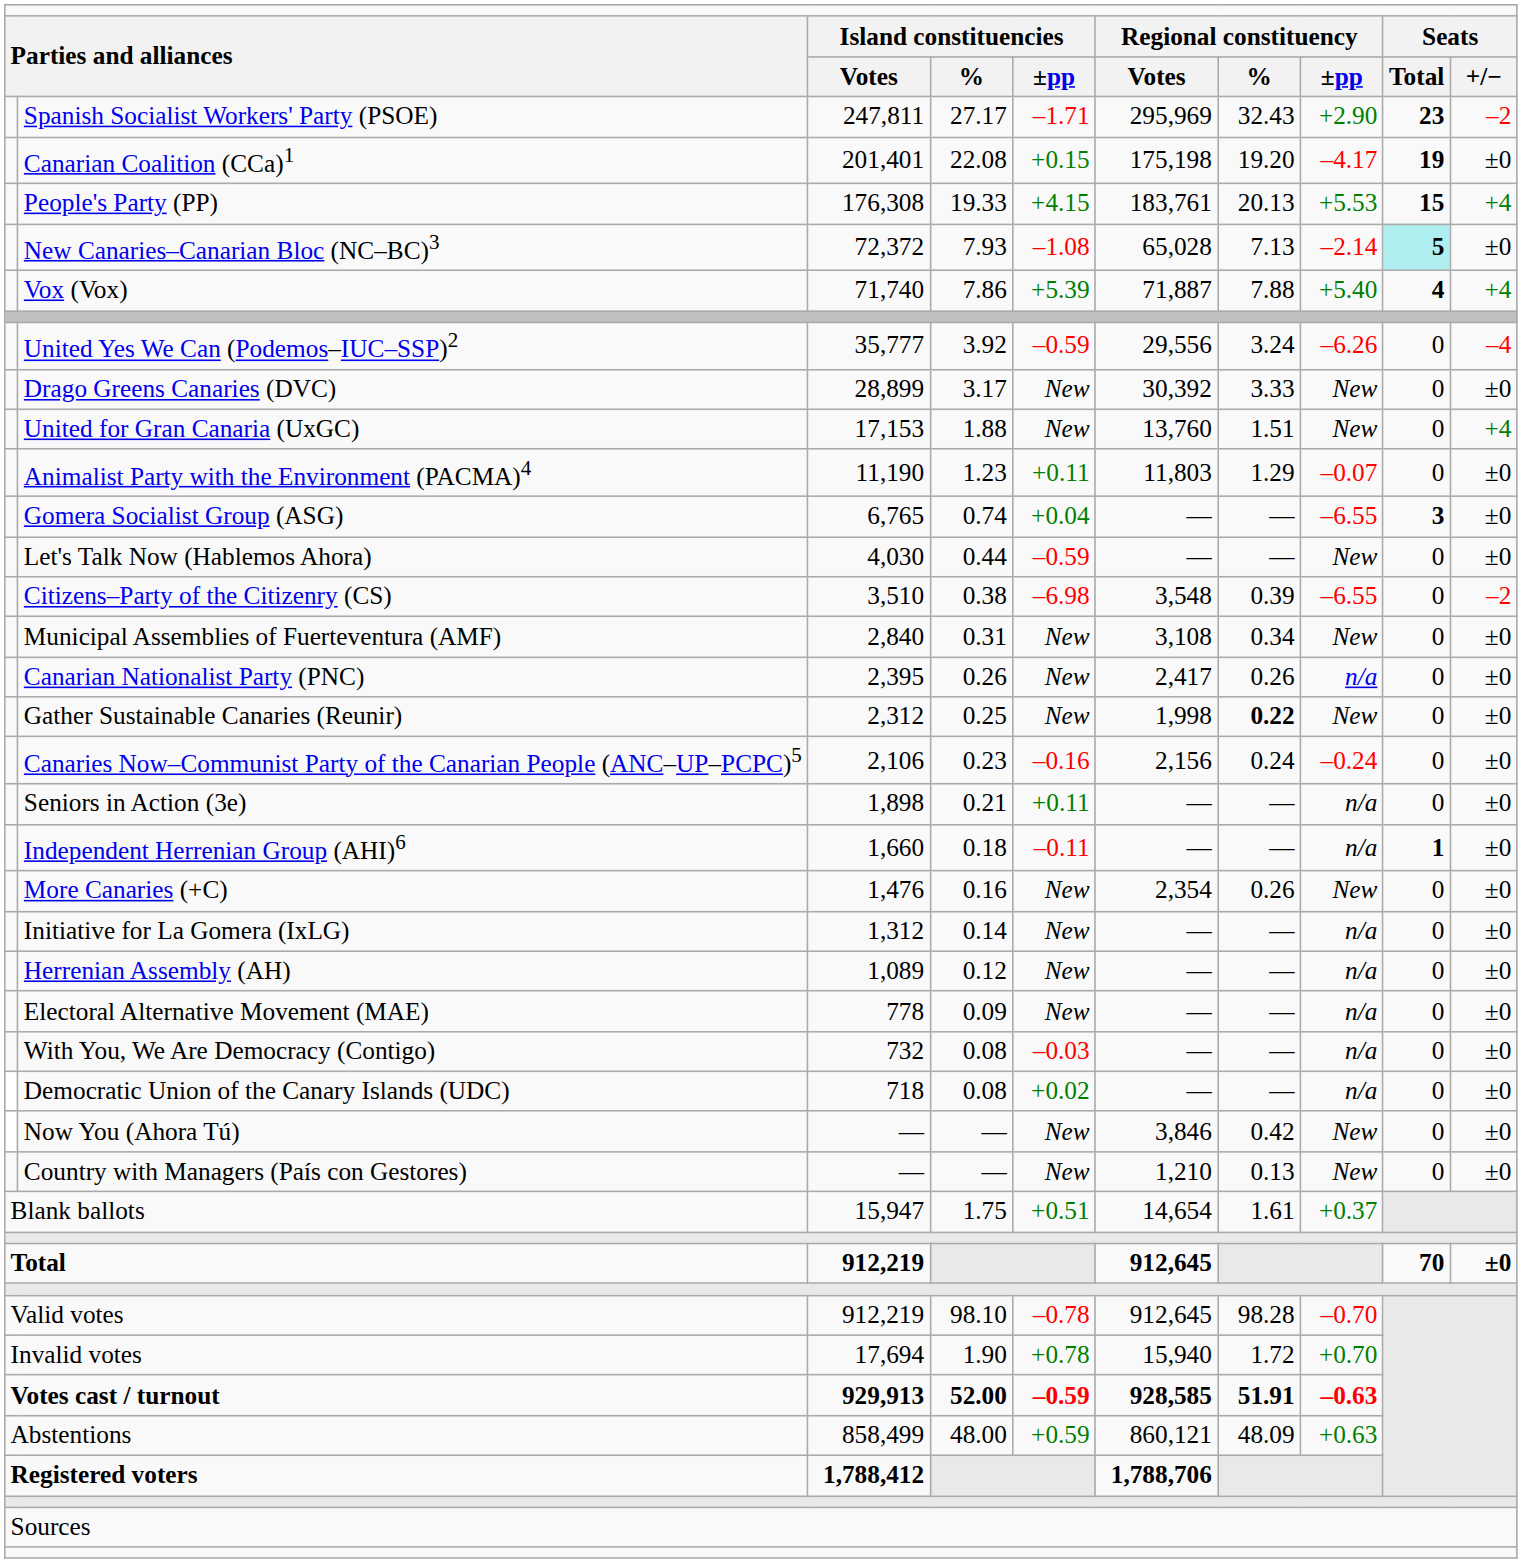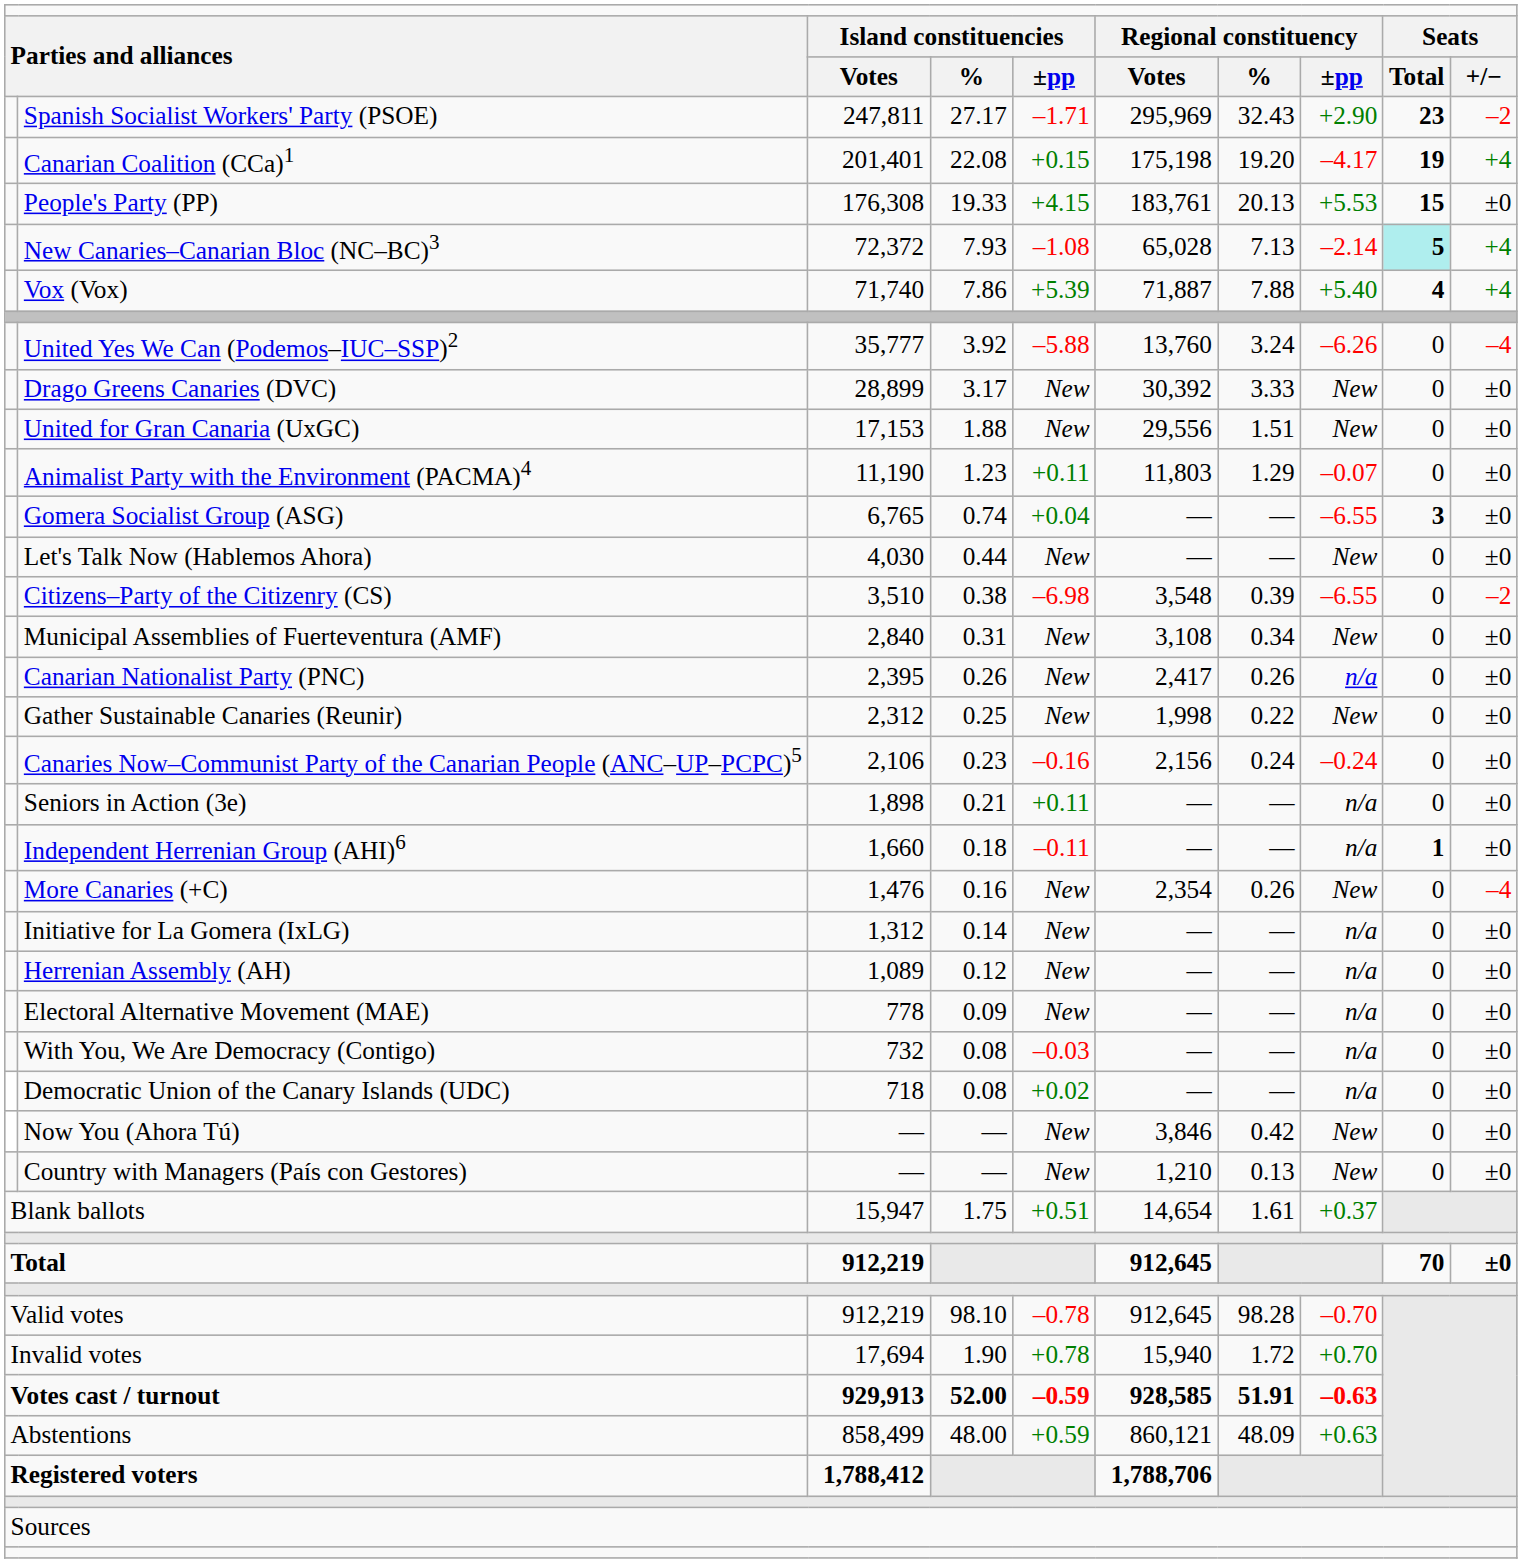(1498, 159) ±0 -> (1498, 159) +4
(1498, 203) +4 -> (1498, 203) ±0
(1498, 246) ±0 -> (1498, 246) +4
(1061, 345) –0.59 -> (1061, 345) –5.88
(1177, 345) 29,556 -> (1177, 345) 13,760
(1177, 429) 13,760 -> (1177, 429) 29,556
(1498, 429) +4 -> (1498, 429) ±0
(1061, 556) –0.59 -> (1067, 556) New
(1273, 716) bold -> (1273, 716) normal
(1498, 890) ±0 -> (1499, 890) –4
